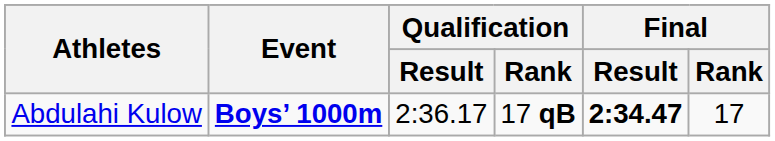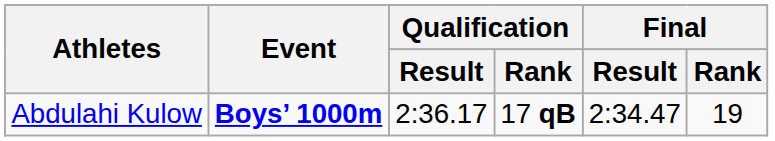(635, 115) bold -> (635, 115) normal
(729, 115) 17 -> (728, 115) 19
